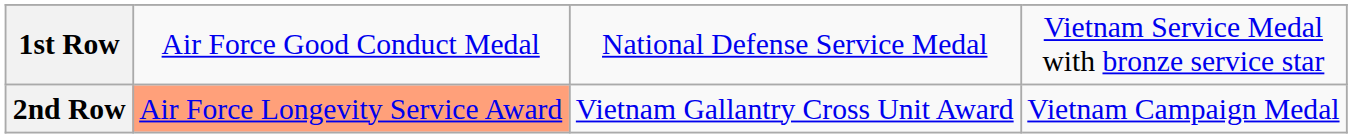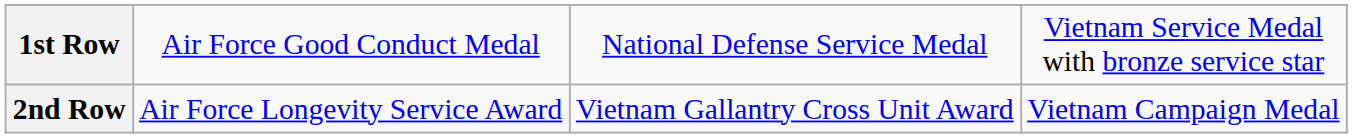(351, 108) lightsalmon background -> (351, 108) no background
